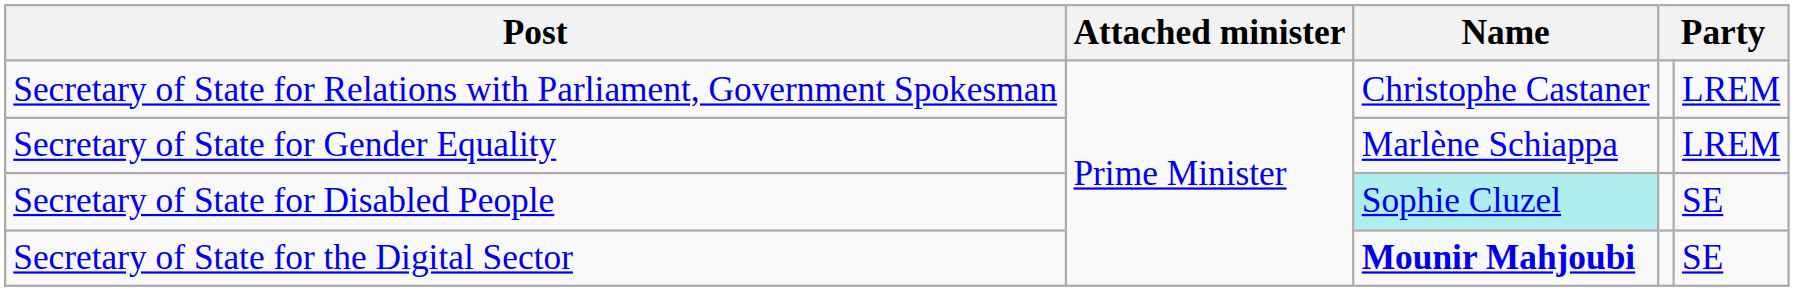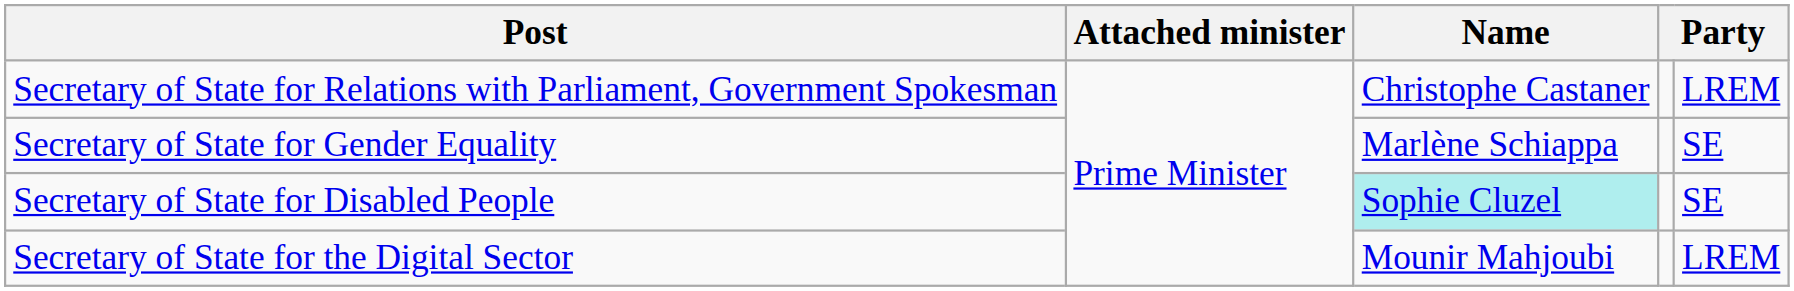(1731, 144) LREM -> (1703, 144) SE
(1498, 256) bold -> (1488, 256) normal
(1703, 256) SE -> (1731, 256) LREM
